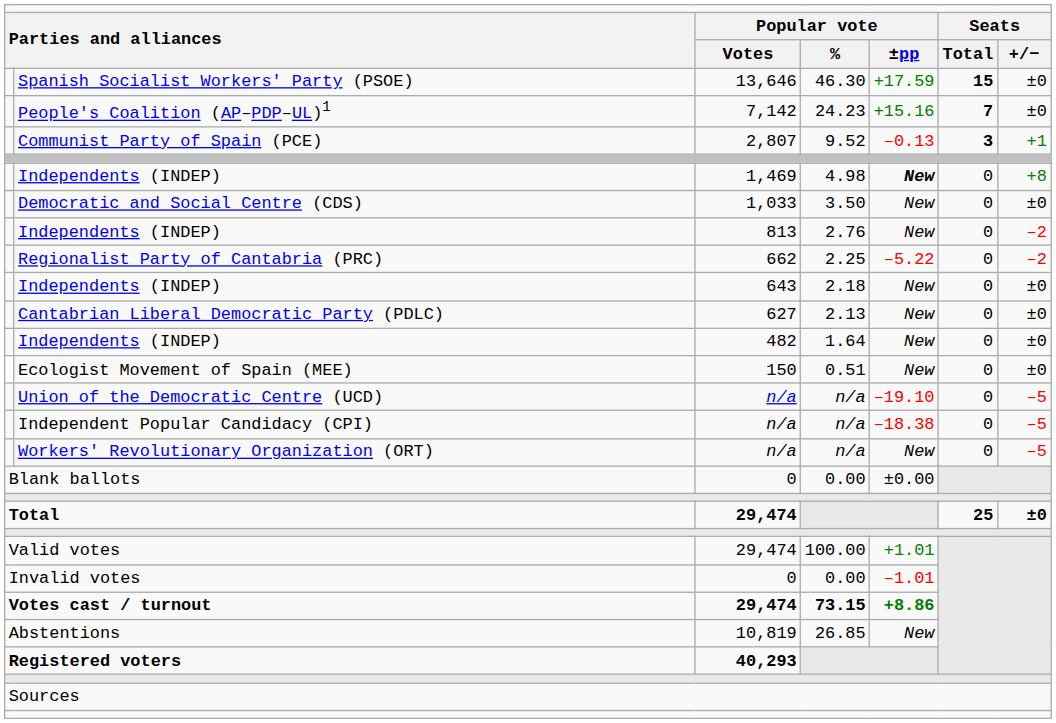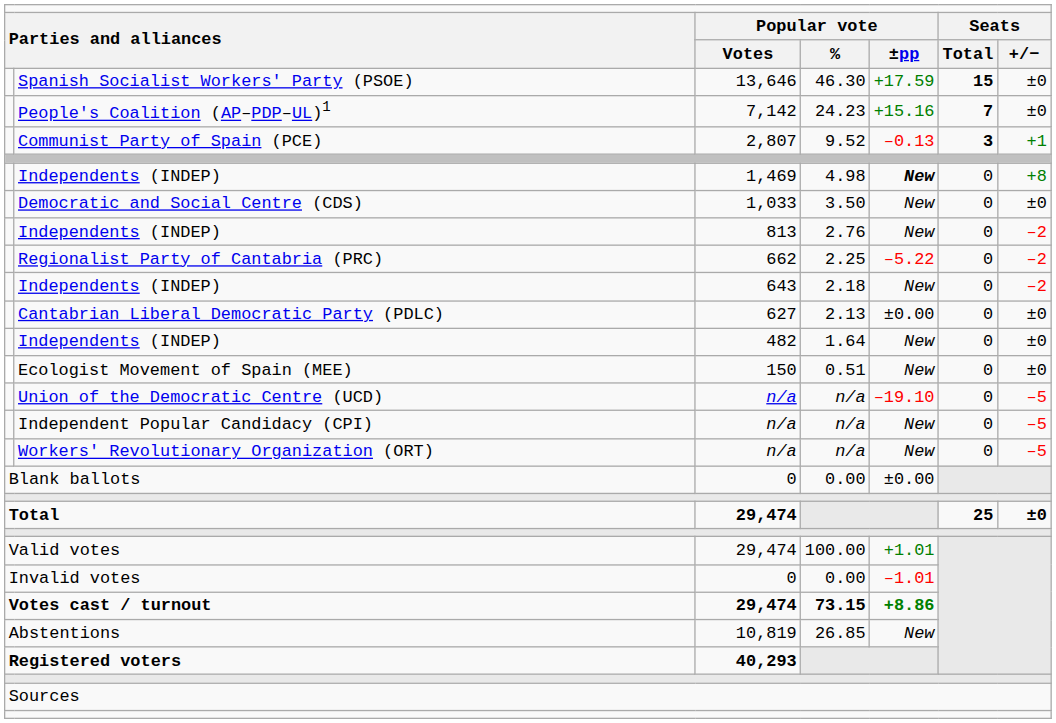(1037, 287) ±0 -> (1037, 287) –2
(919, 314) New -> (909, 314) ±0.00
(904, 424) –18.38 -> (919, 424) New
